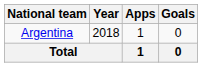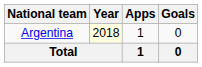(106, 33) no background -> (106, 33) lightyellow background
